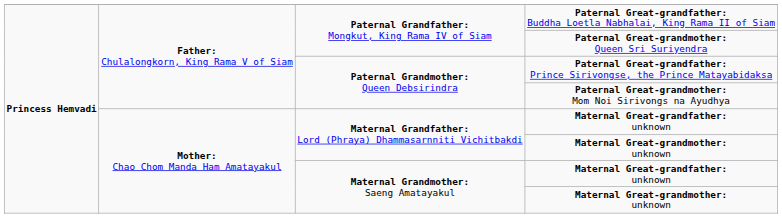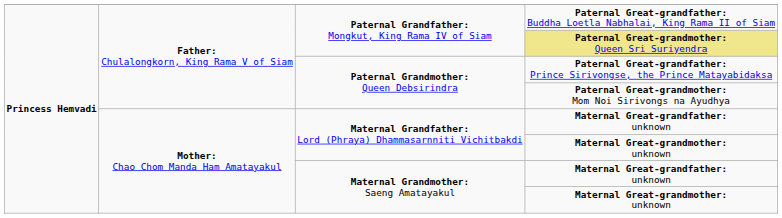(651, 43) no background -> (651, 43) khaki background
